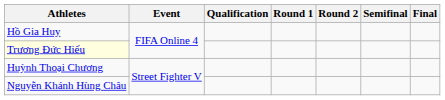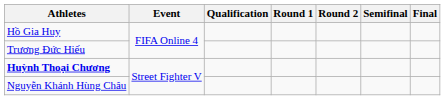(46, 50) lightyellow background -> (46, 50) no background
(55, 68) normal -> (58, 68) bold
